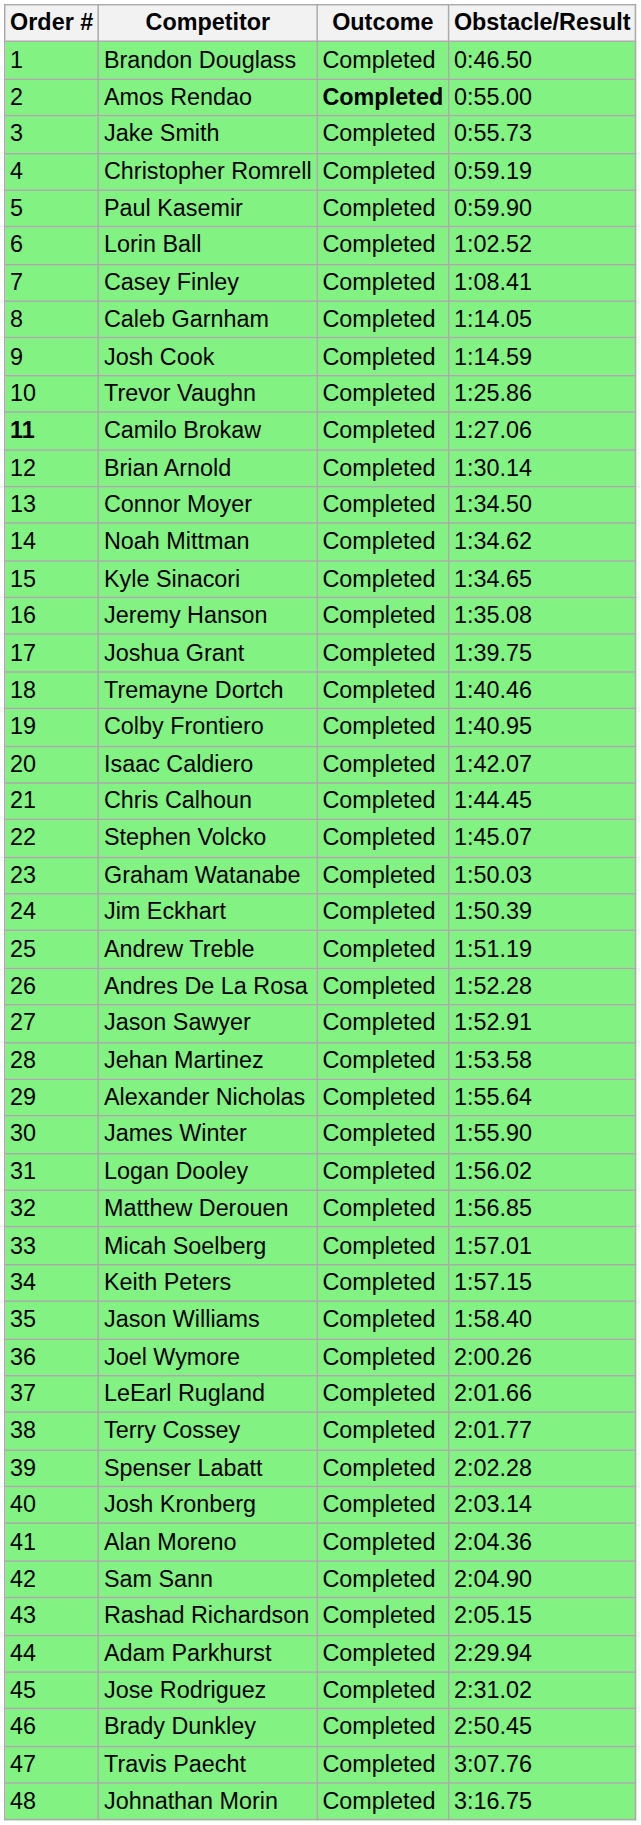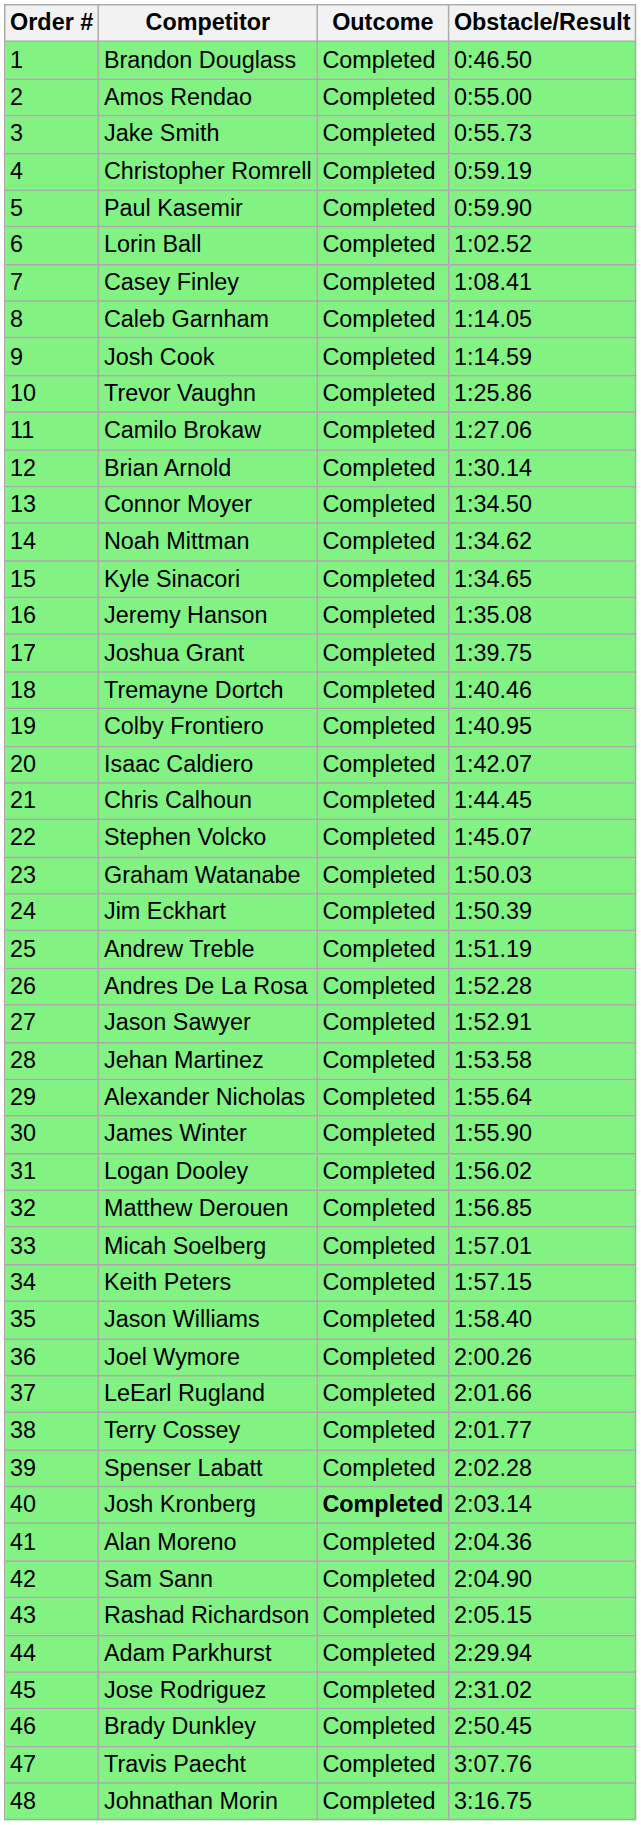(383, 97) bold -> (379, 97) normal
(22, 430) bold -> (22, 430) normal
(379, 1504) normal -> (383, 1504) bold
